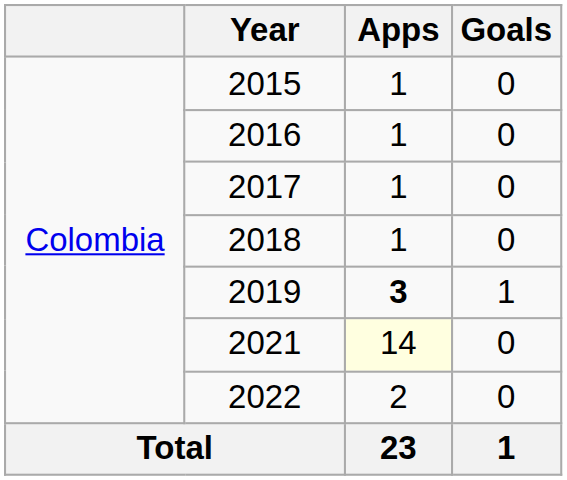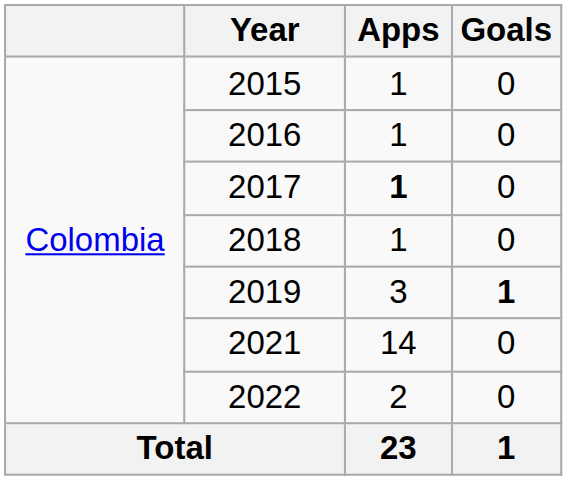(398, 187) normal -> (398, 187) bold
(398, 291) bold -> (398, 291) normal
(506, 291) normal -> (506, 291) bold
(398, 344) lightyellow background -> (398, 344) no background
